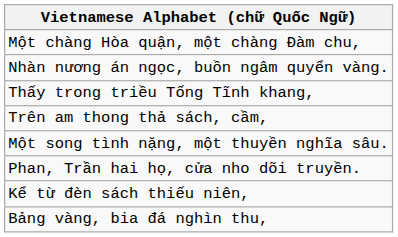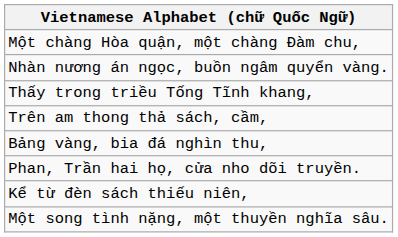(199, 143) Một song tình nặng, một thuyền nghĩa sâu. -> (138, 143) Bảng vàng, bia đá nghìn thu,
(138, 219) Bảng vàng, bia đá nghìn thu, -> (199, 219) Một song tình nặng, một thuyền nghĩa sâu.
